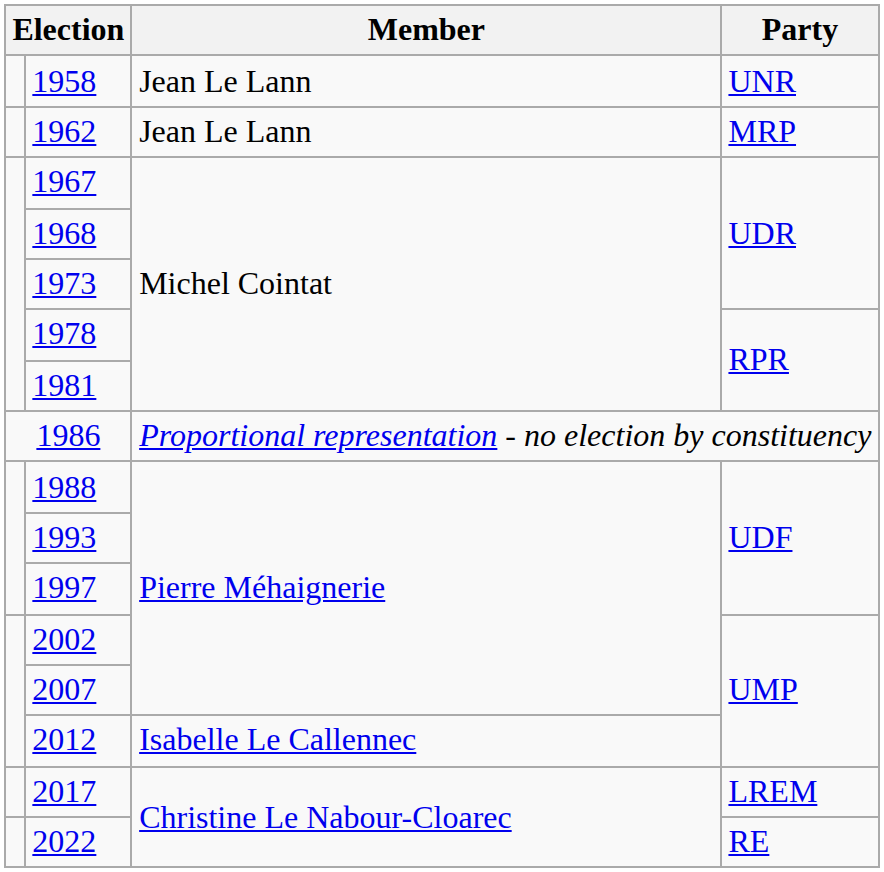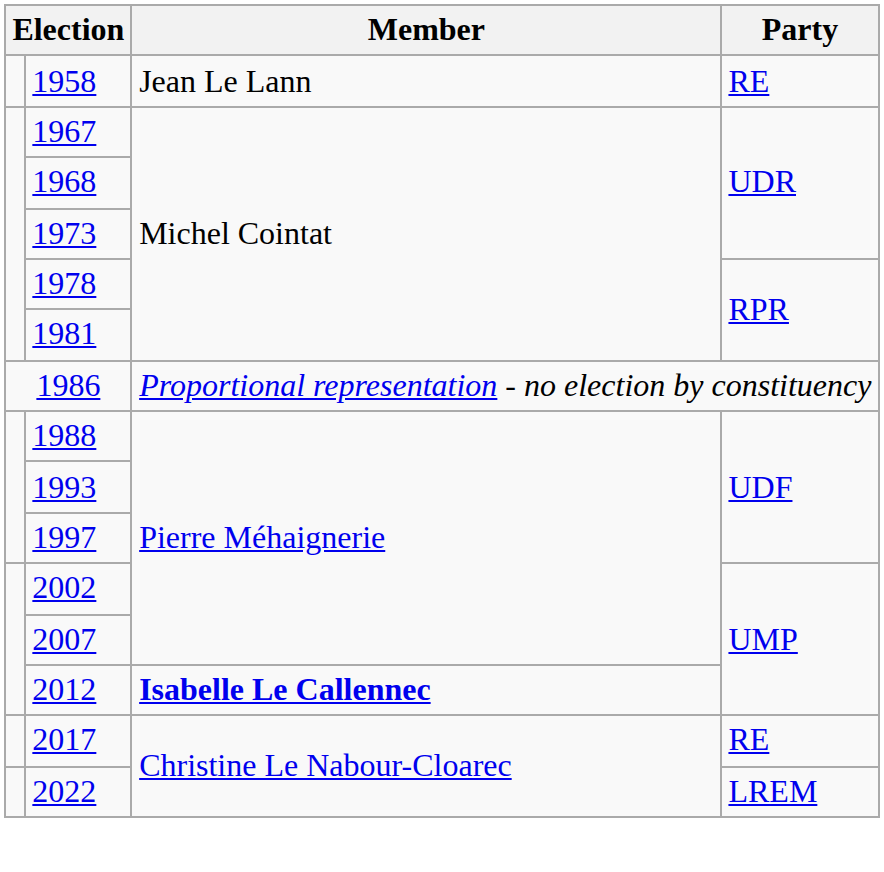(762, 80) UNR -> (749, 80) RE
- row: (64, 131)
(278, 740) normal -> (285, 689) bold
(773, 791) LREM -> (749, 740) RE
(749, 841) RE -> (773, 791) LREM
